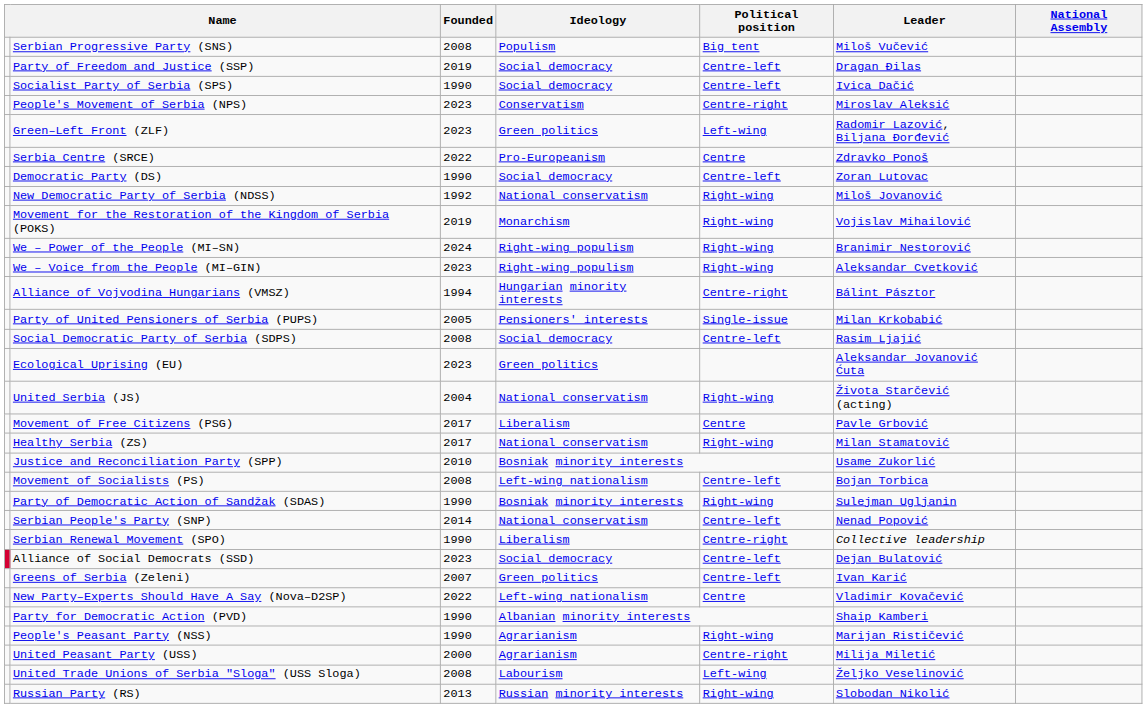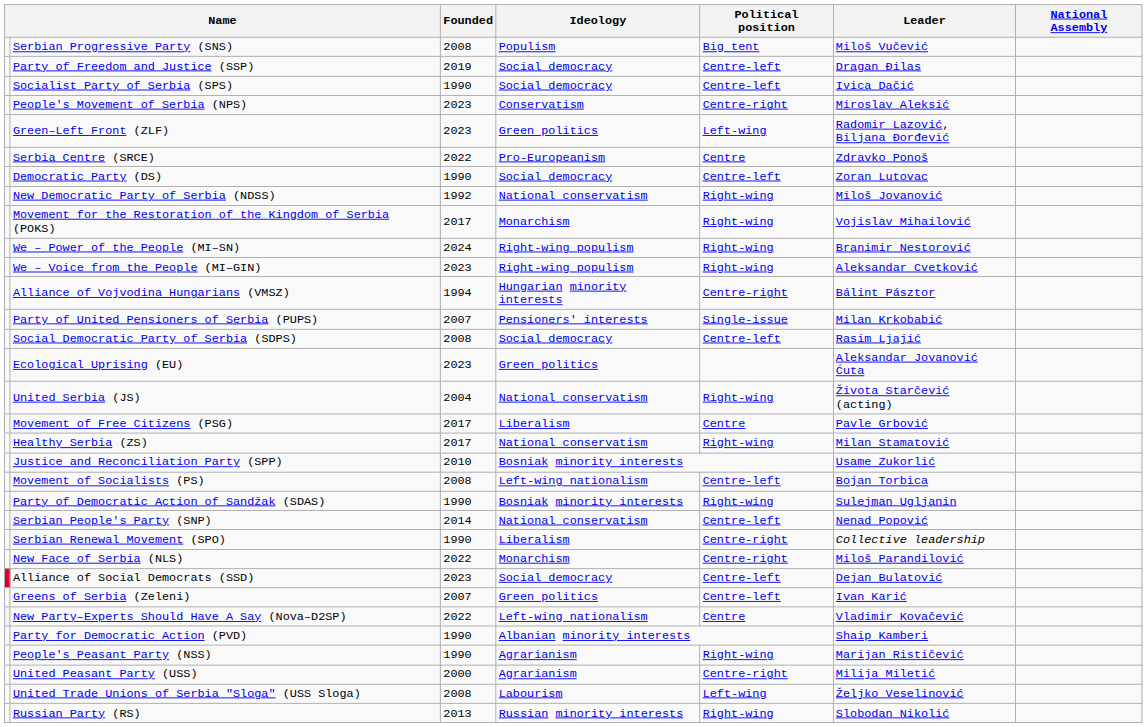(458, 222) 2019 -> (458, 222) 2017
(458, 319) 2005 -> (458, 319) 2007
+ row: (98, 559)
